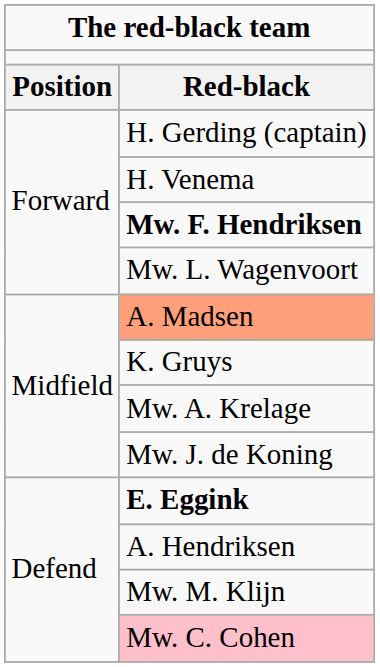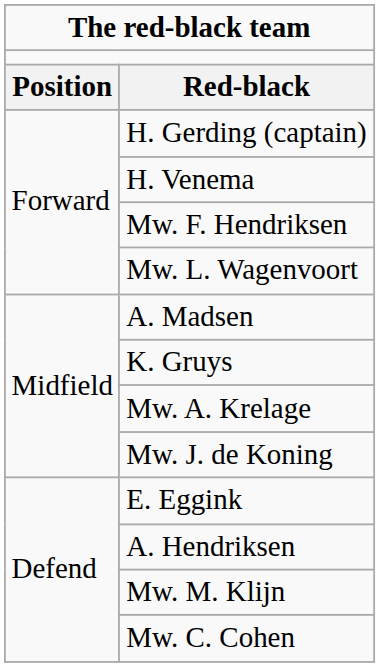(244, 224) bold -> (237, 224) normal
(190, 316) lightsalmon background -> (190, 316) no background
(187, 500) bold -> (184, 500) normal
(211, 637) pink background -> (211, 637) no background
